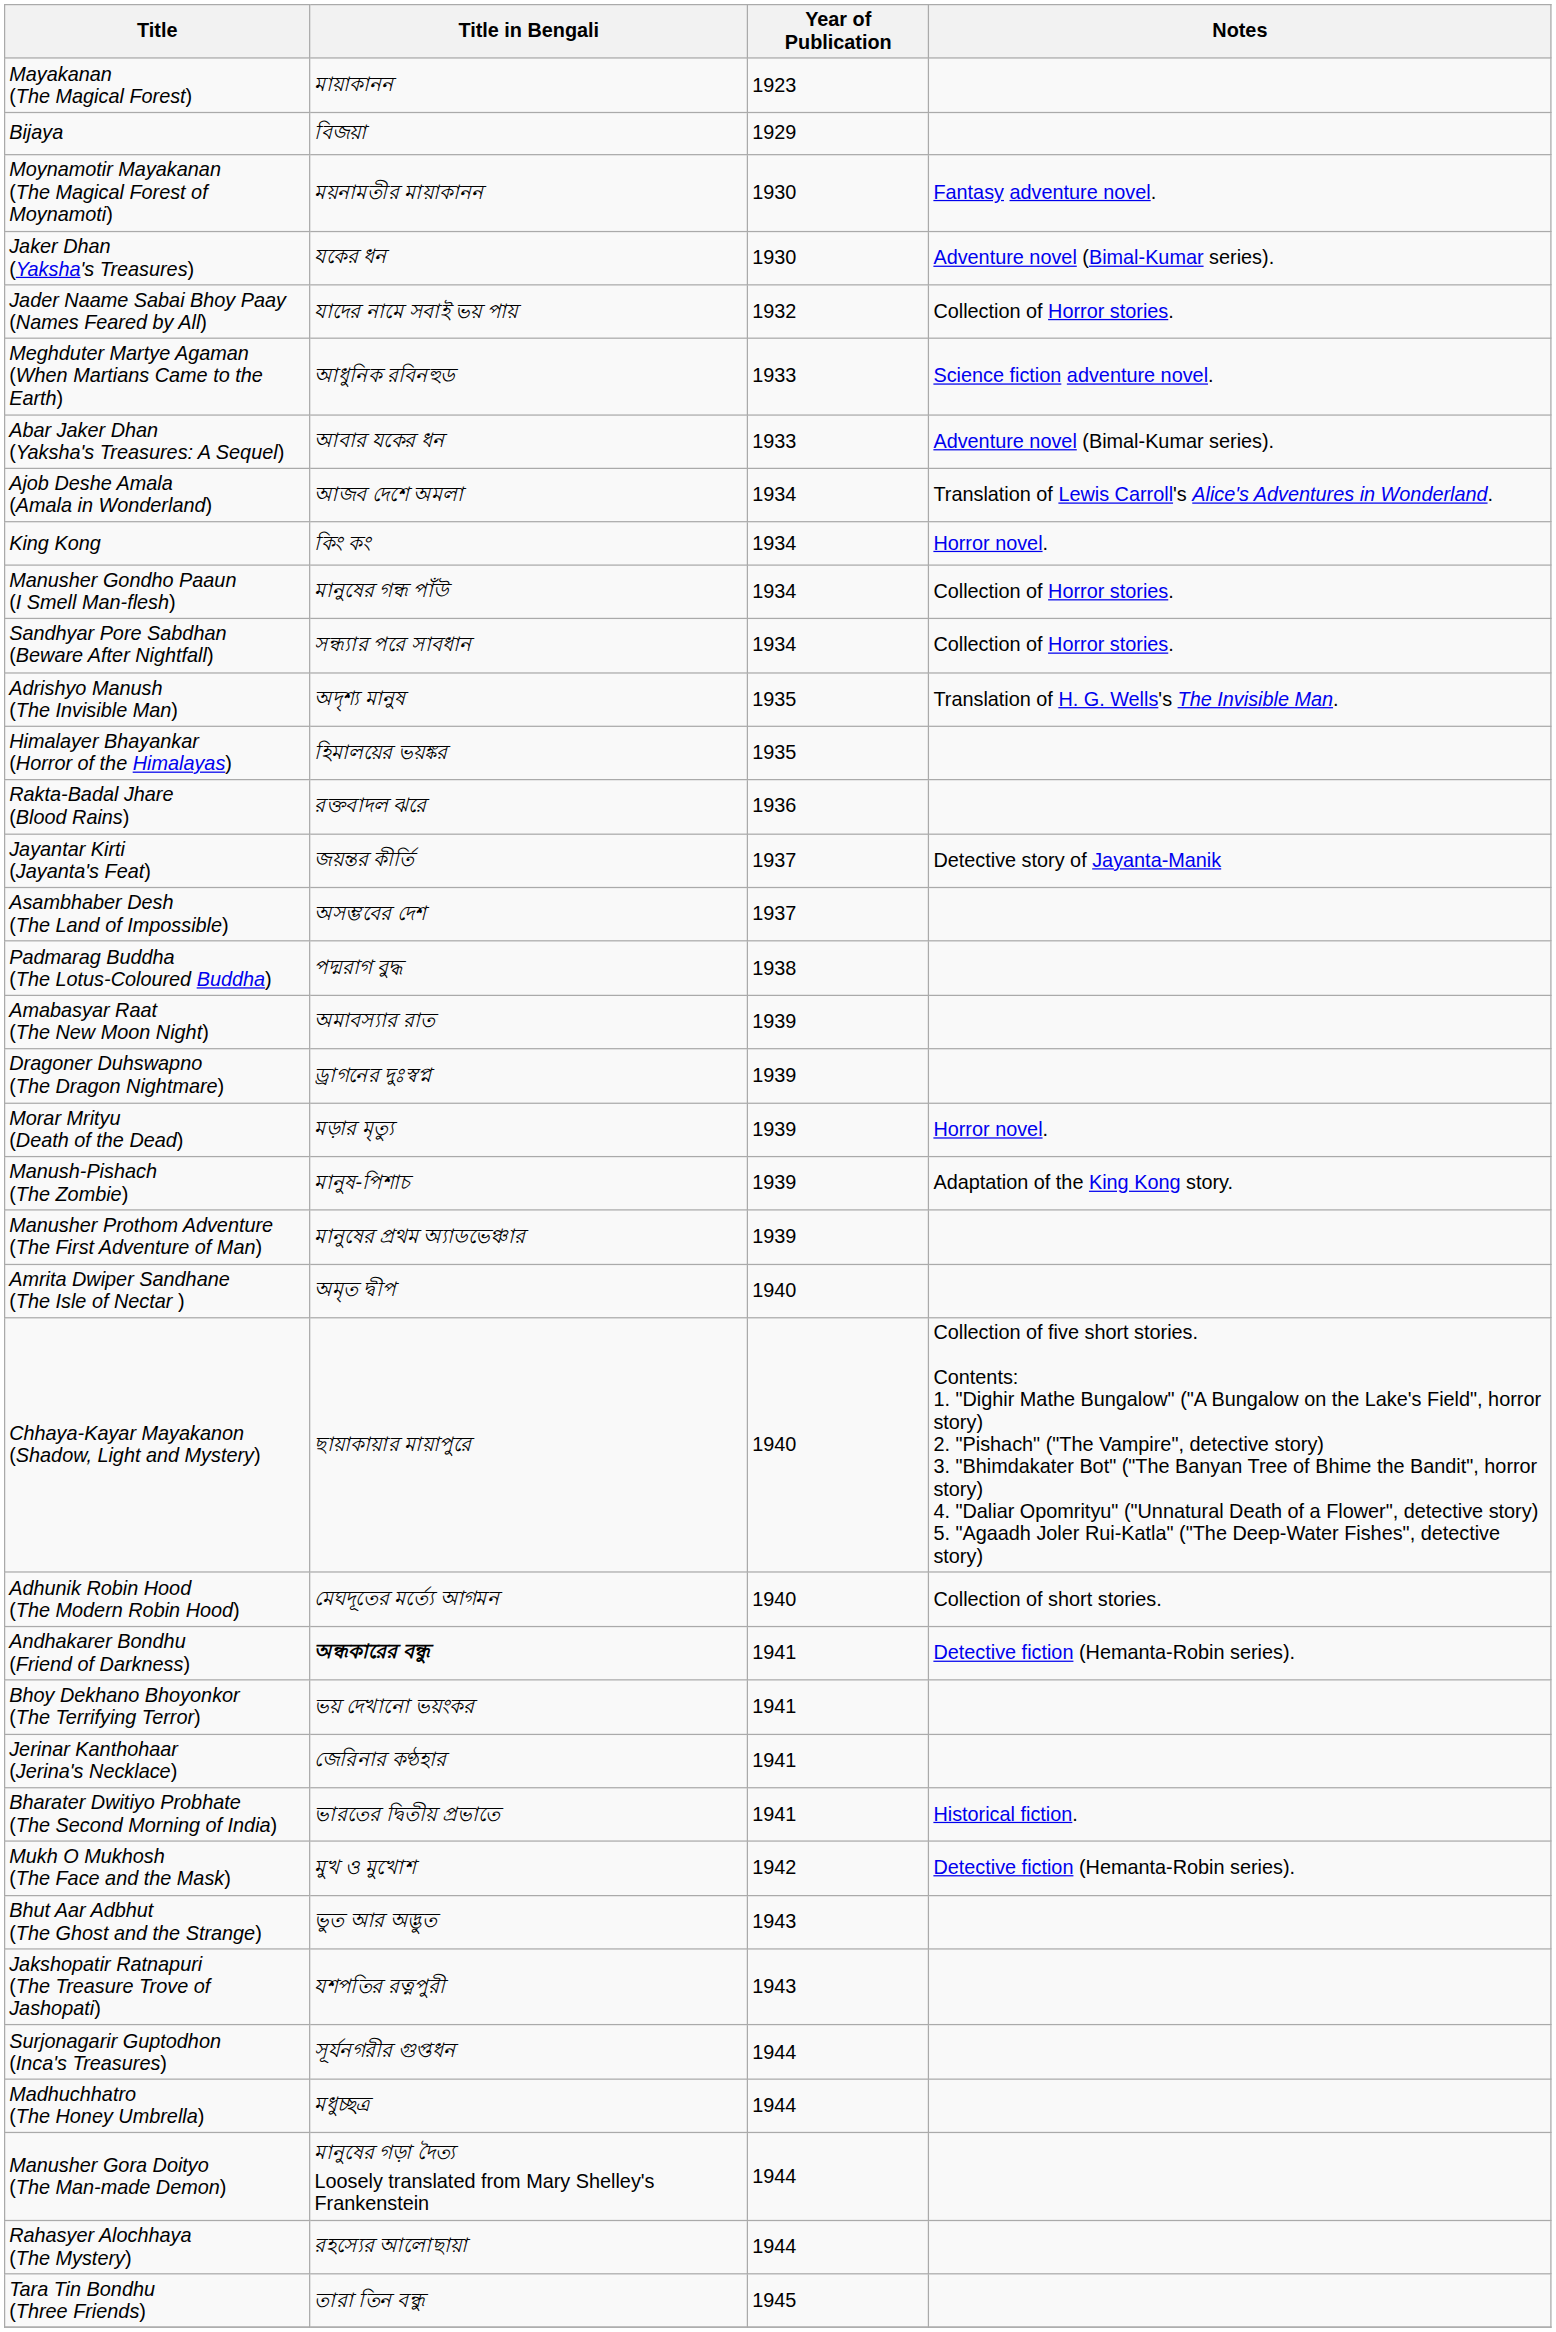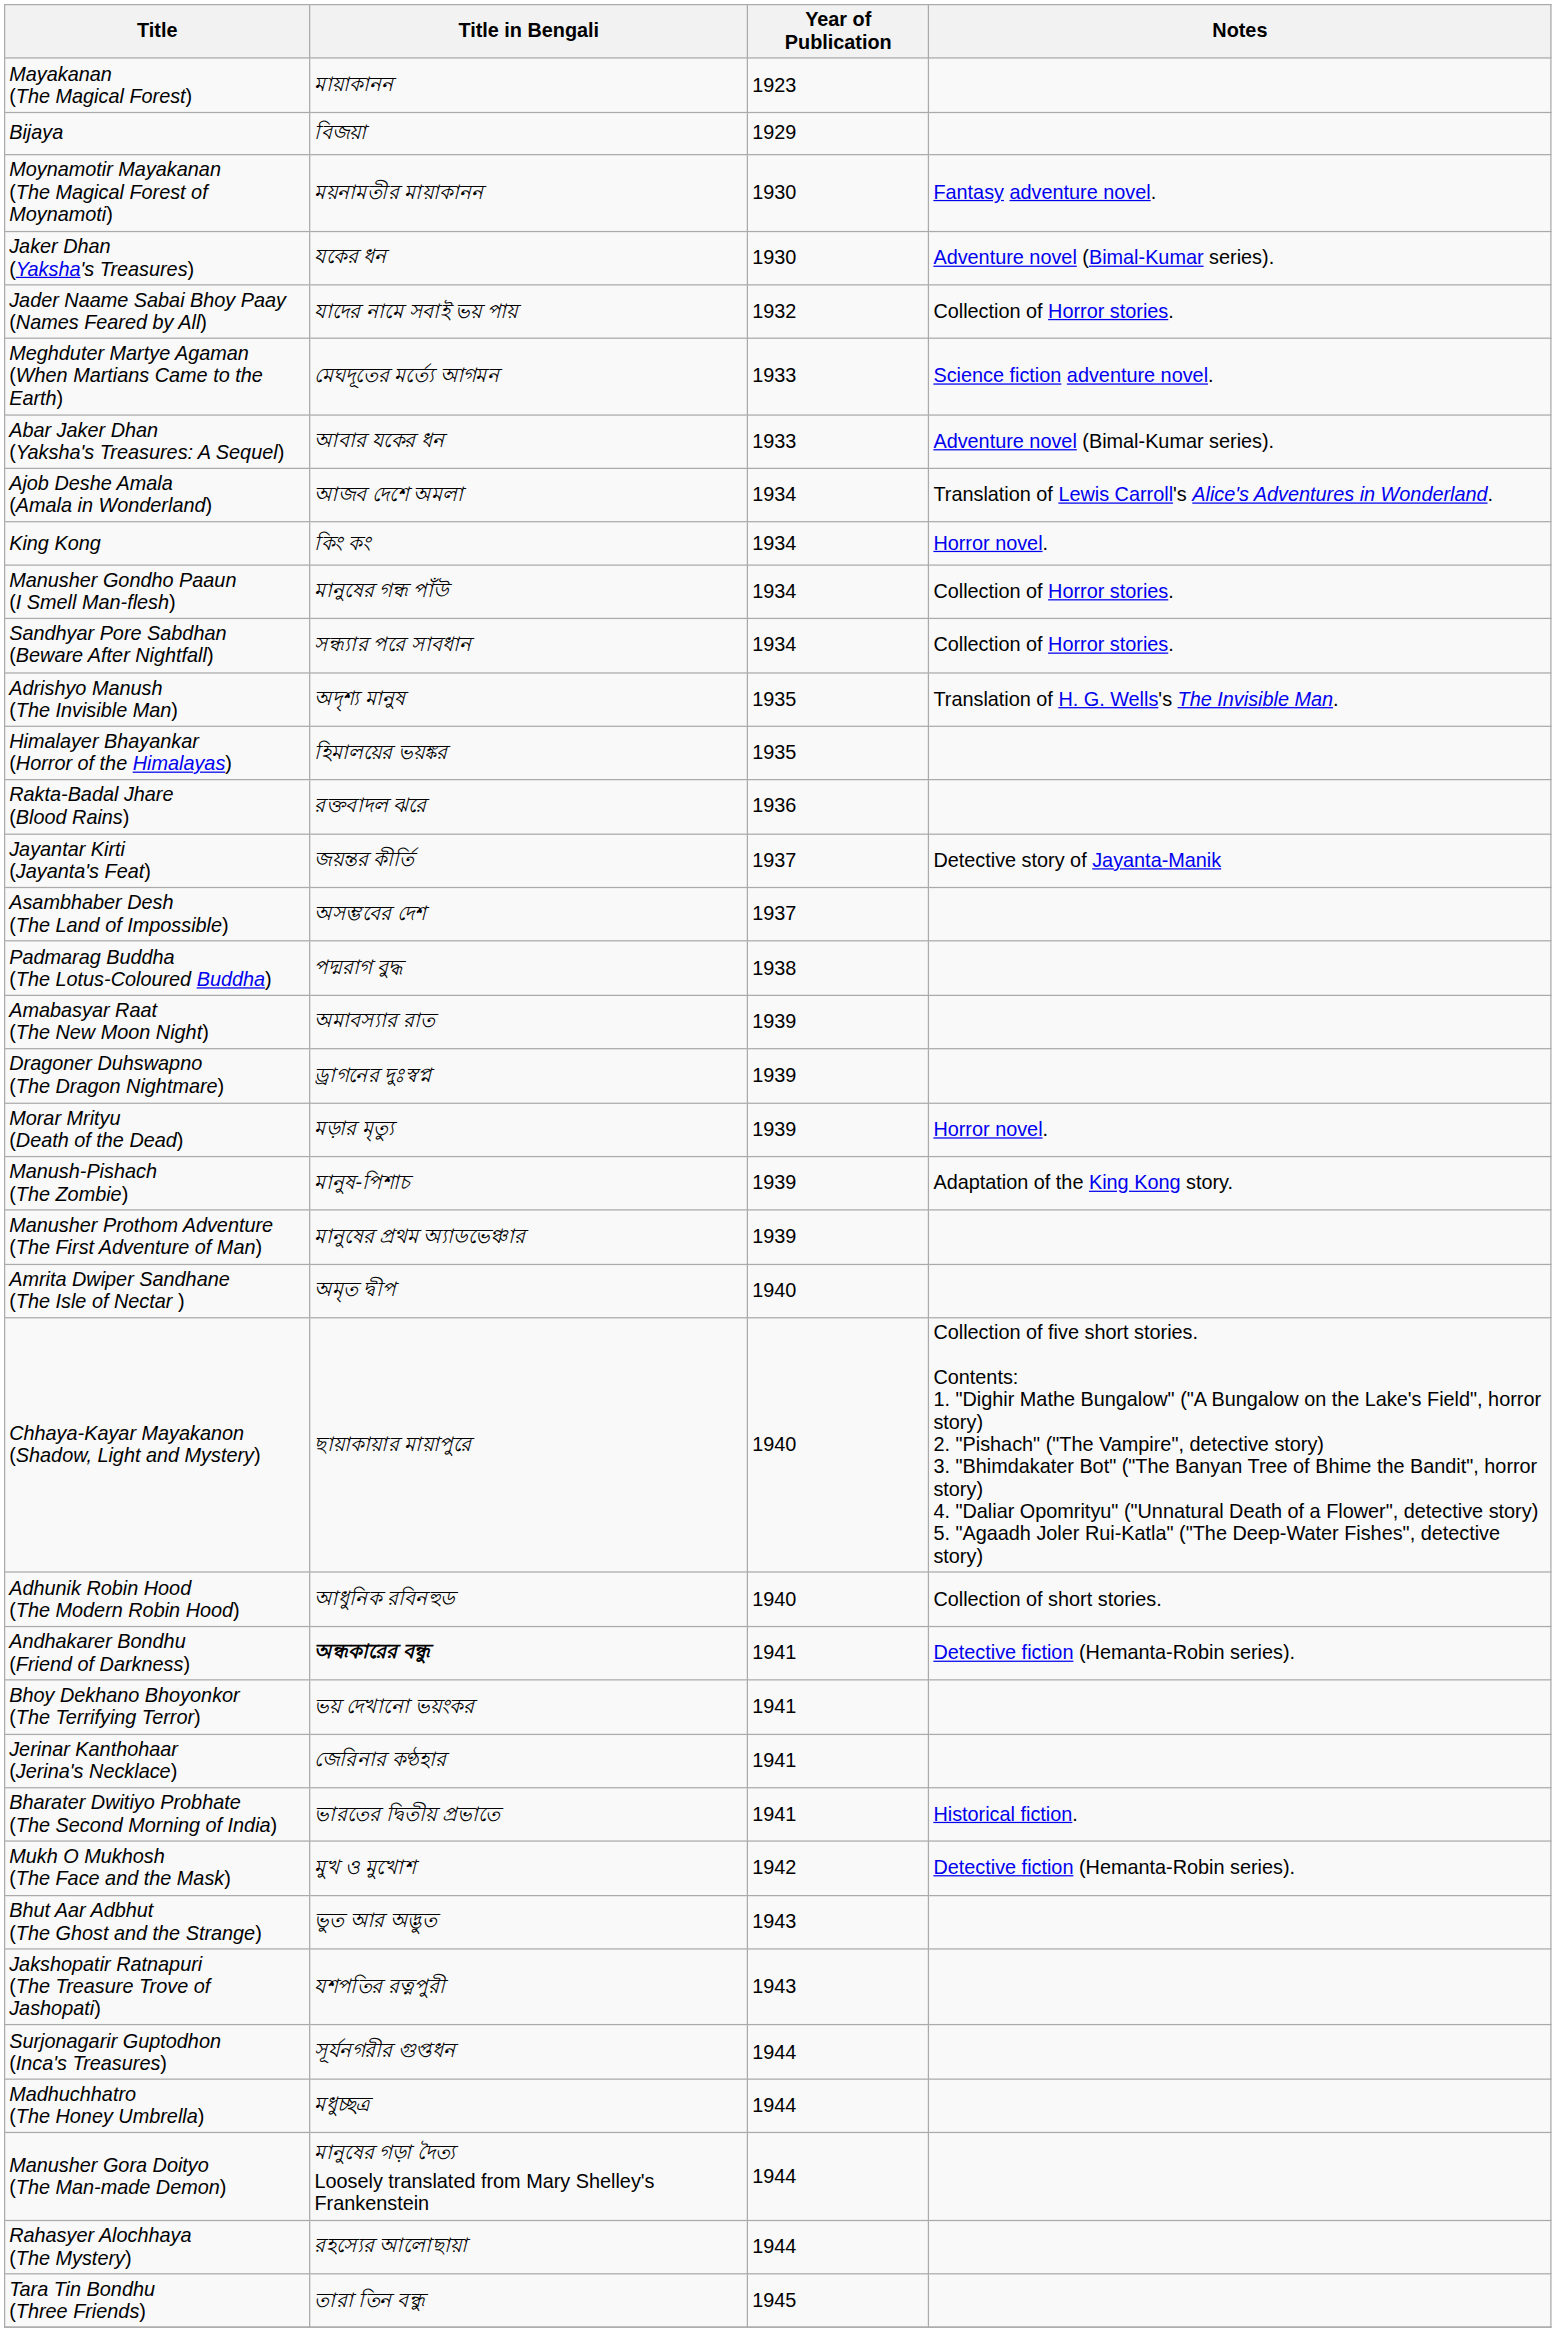(385, 375) আধুনিক রবিনহুড -> (407, 375) মেঘদূতের মর্ত্যে আগমন
(407, 1598) মেঘদূতের মর্ত্যে আগমন -> (385, 1598) আধুনিক রবিনহুড
